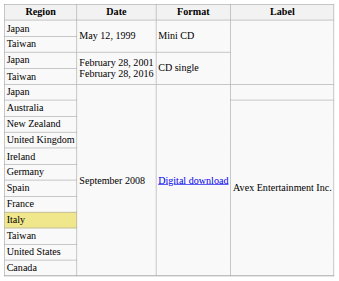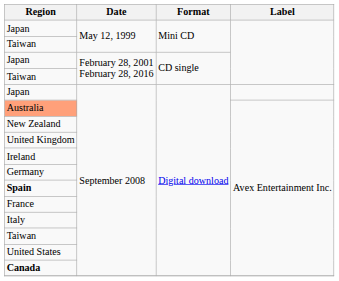(25, 108) no background -> (25, 108) lightsalmon background
(18, 188) normal -> (19, 188) bold
(16, 220) khaki background -> (16, 220) no background
(22, 268) normal -> (23, 268) bold
